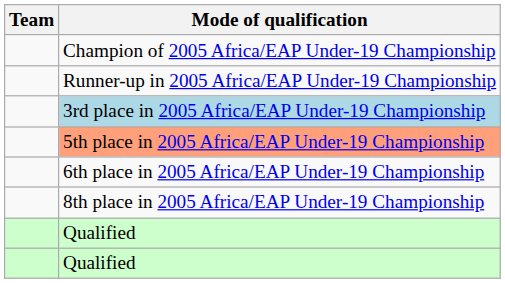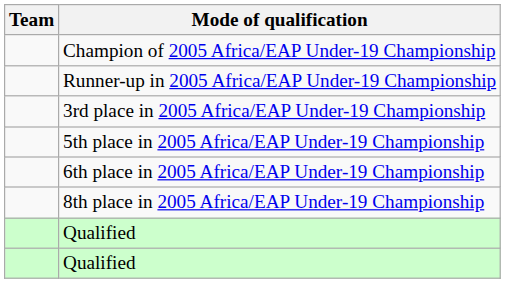(274, 111) lightblue background -> (274, 111) no background
(274, 141) lightsalmon background -> (274, 141) no background
